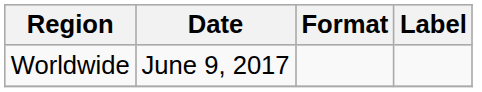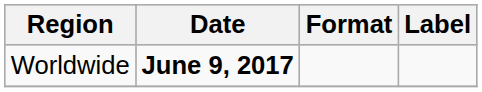(216, 65) normal -> (218, 65) bold
